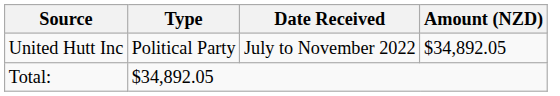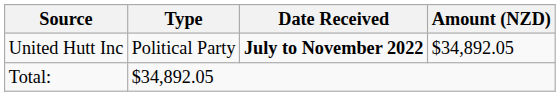(330, 47) normal -> (334, 47) bold
